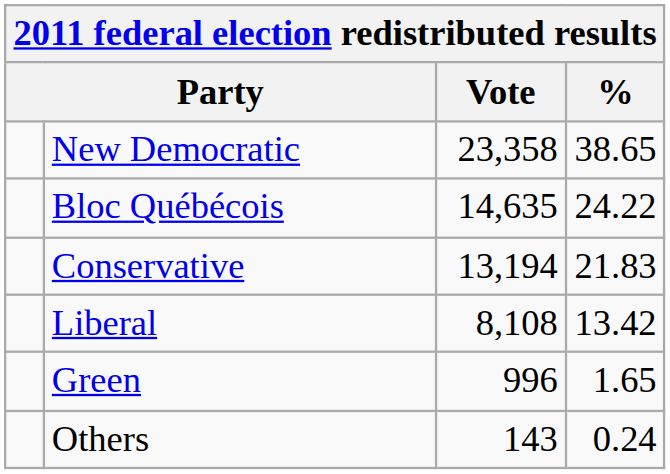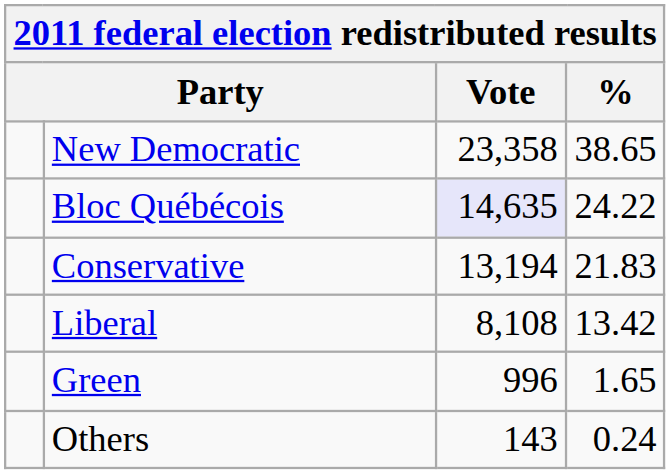(508, 206) no background -> (508, 206) lavender background
